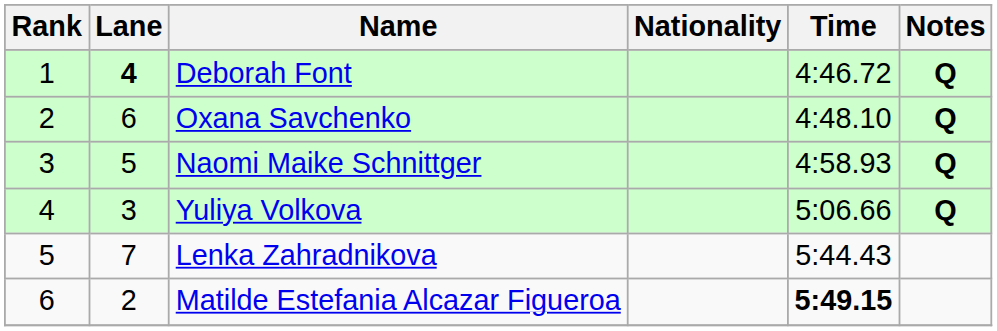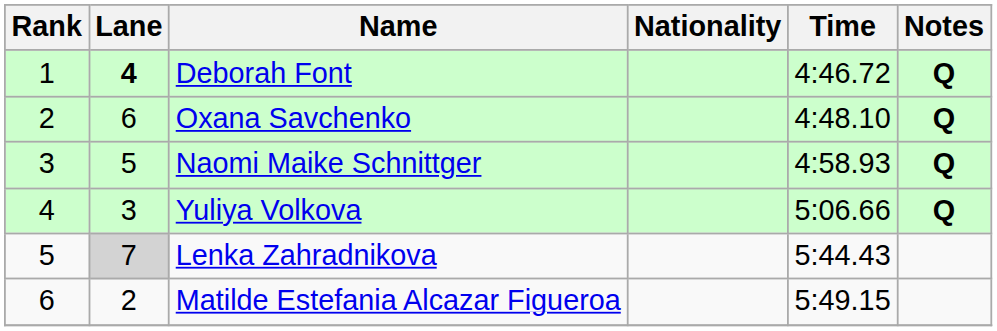(129, 255) no background -> (129, 255) lightgrey background
(843, 301) bold -> (843, 301) normal
